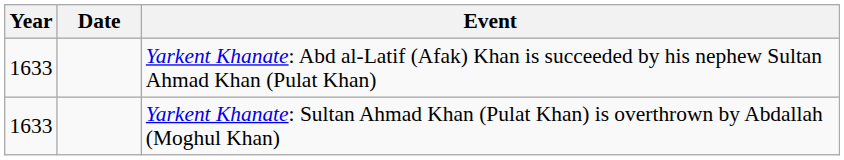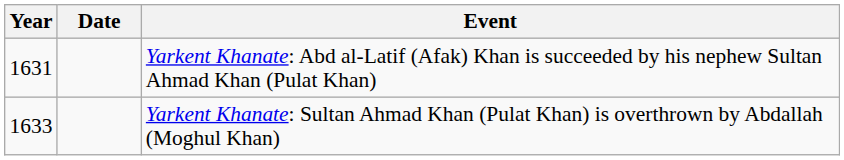(31, 67) 1633 -> (31, 67) 1631
